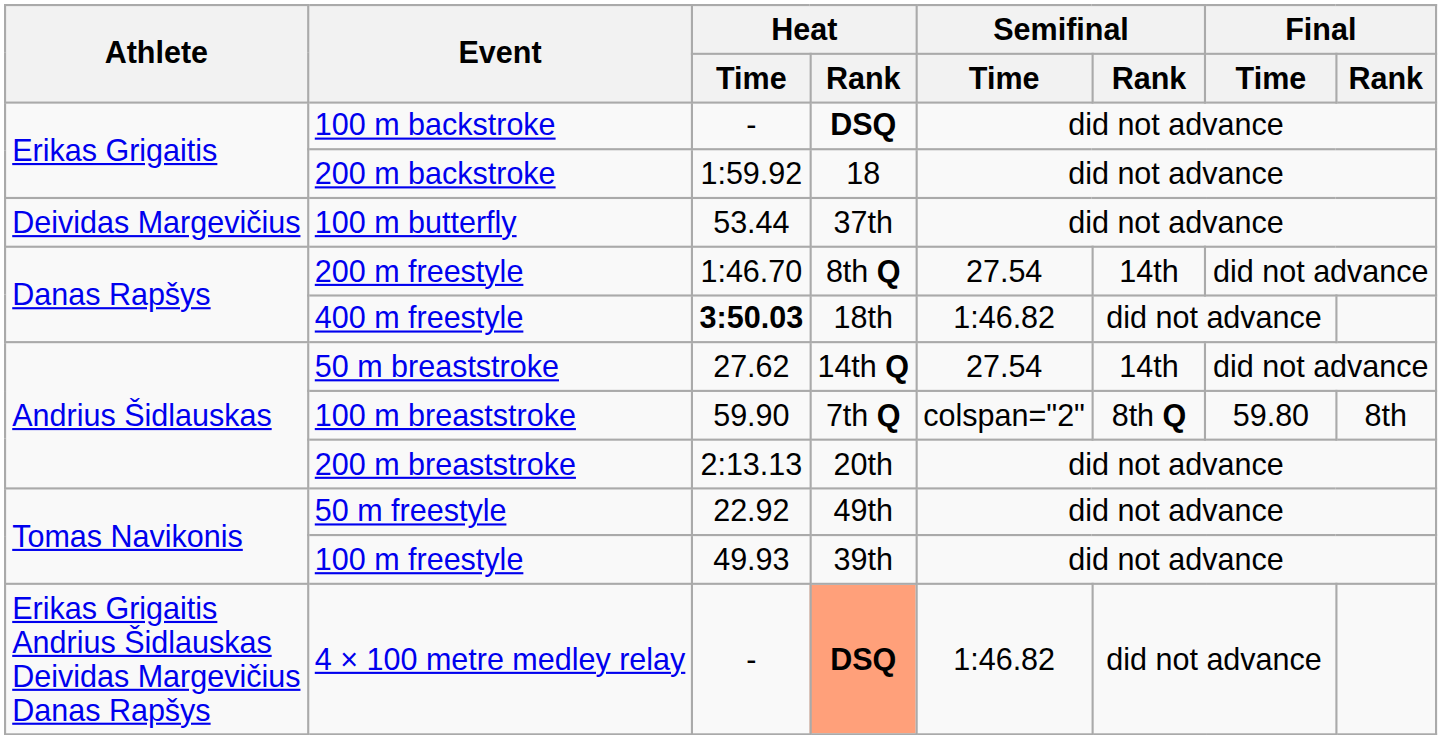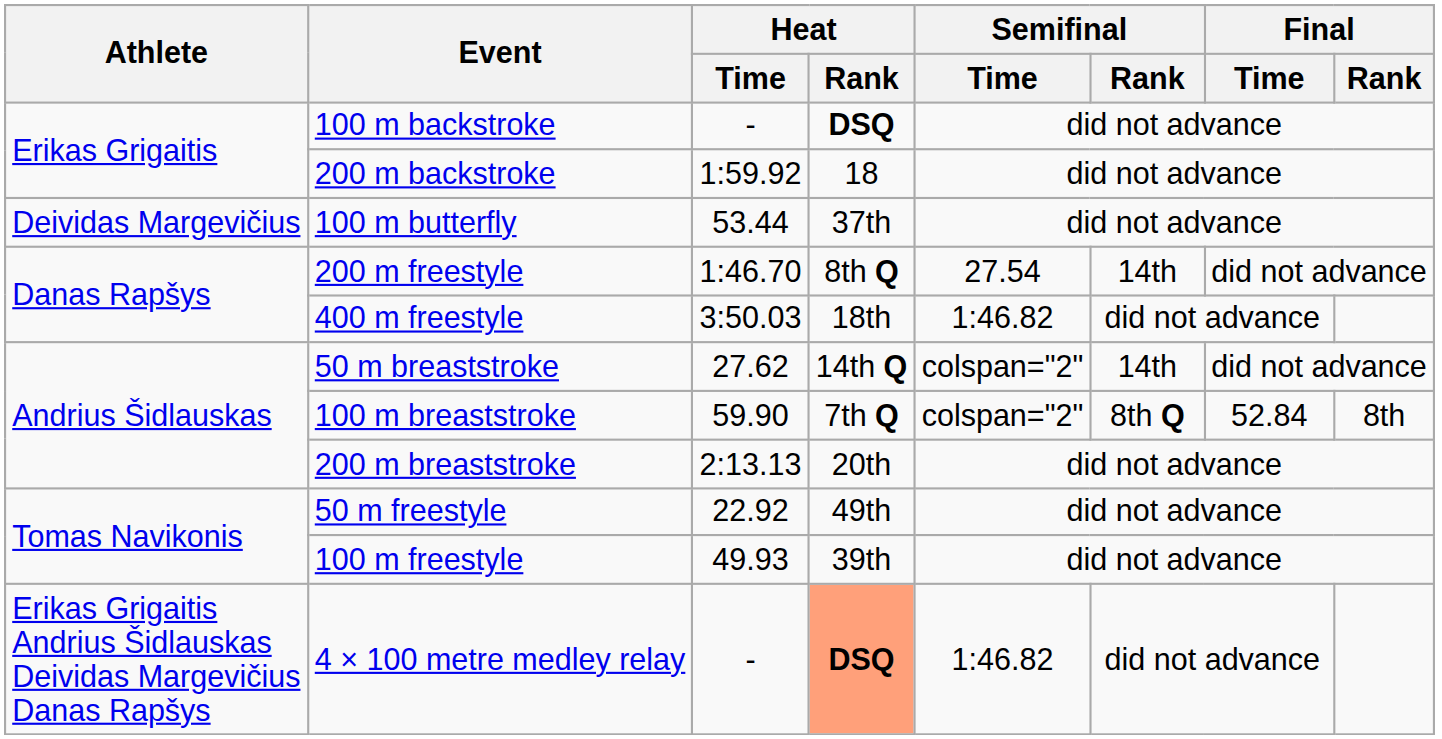(751, 319) bold -> (751, 319) normal
(1004, 367) 27.54 -> (1002, 367) colspan="2"
(1271, 415) 59.80 -> (1269, 415) 52.84
